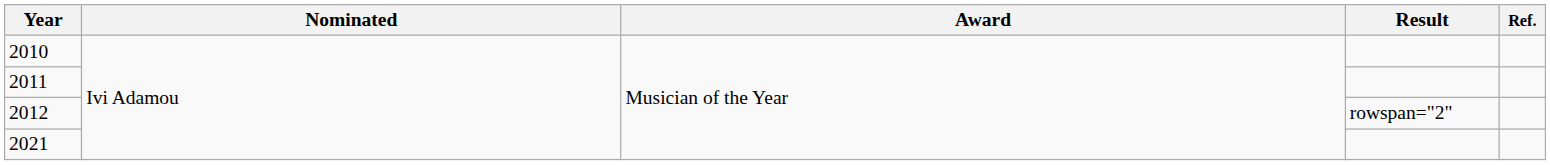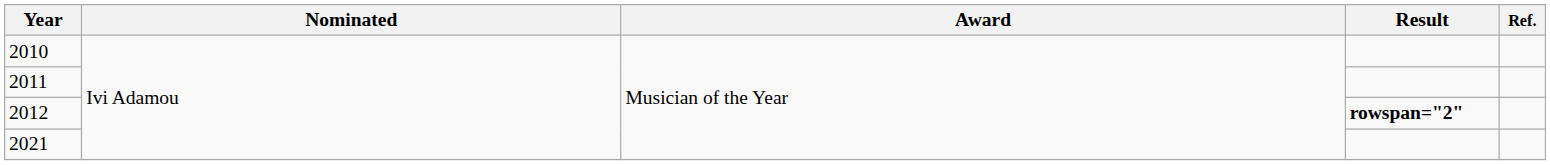(1401, 112) normal -> (1407, 112) bold
